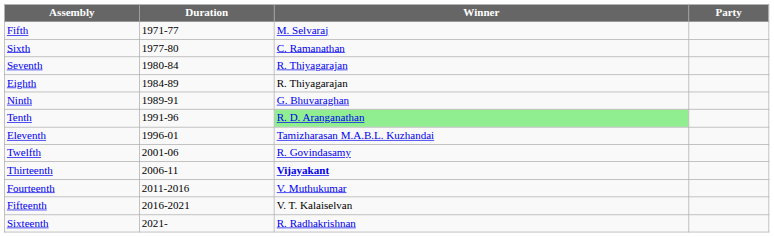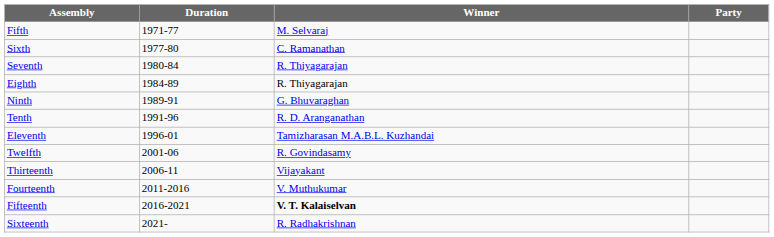(321, 118) lightgreen background -> (321, 118) no background
(303, 170) bold -> (301, 170) normal
(314, 205) normal -> (316, 205) bold
